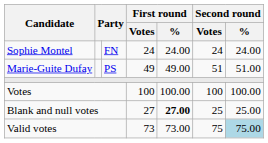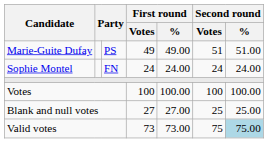rows swapped: (50, 68) <-> (40, 50)
(178, 110) bold -> (178, 110) normal
